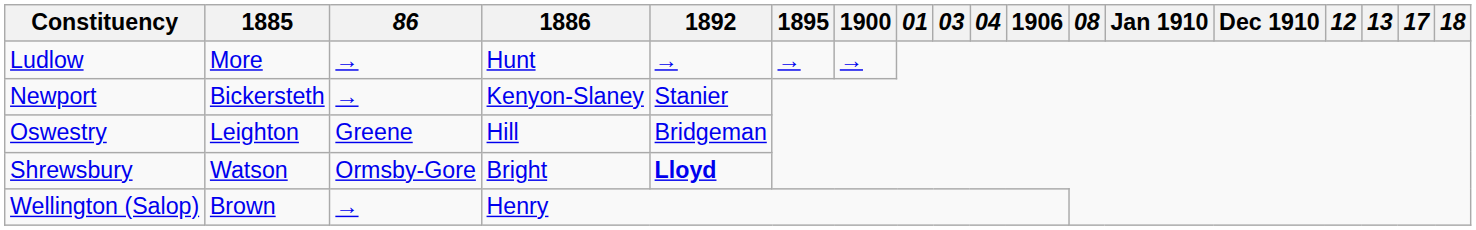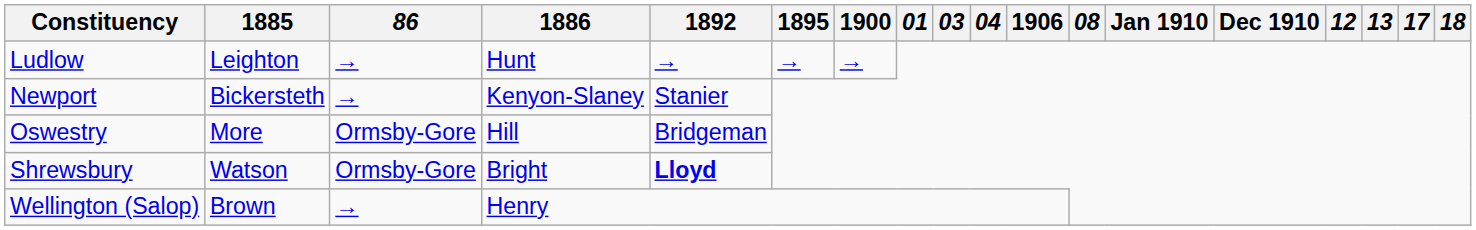(236, 59) More -> (254, 59) Leighton
(254, 133) Leighton -> (236, 133) More
(374, 133) Greene -> (406, 133) Ormsby-Gore
